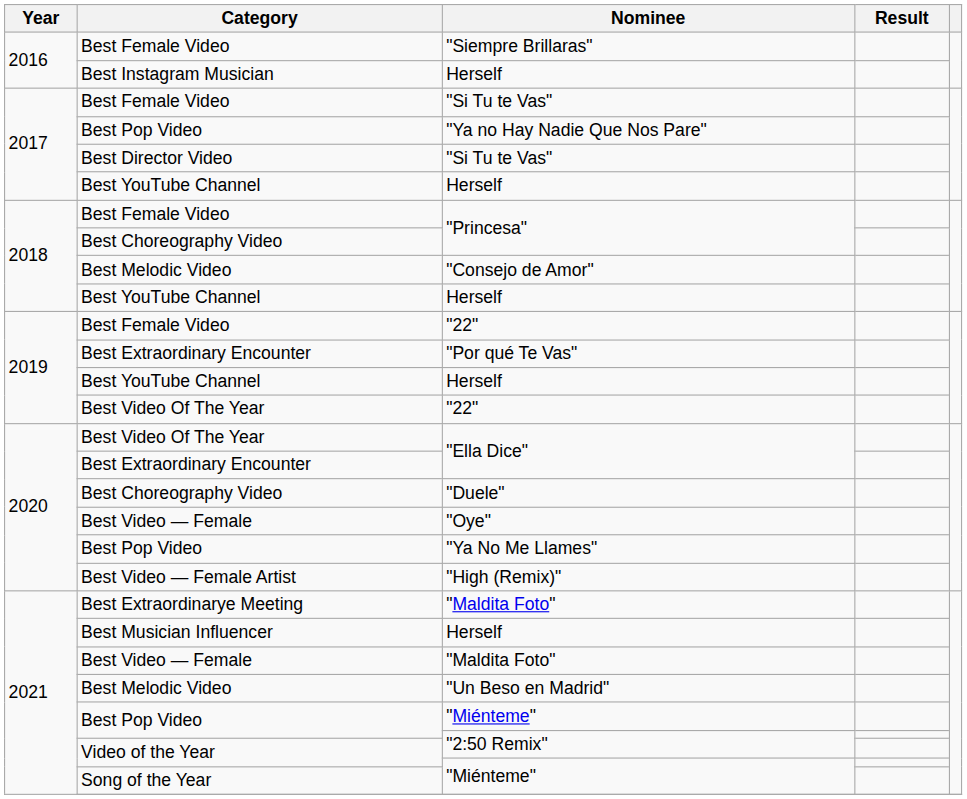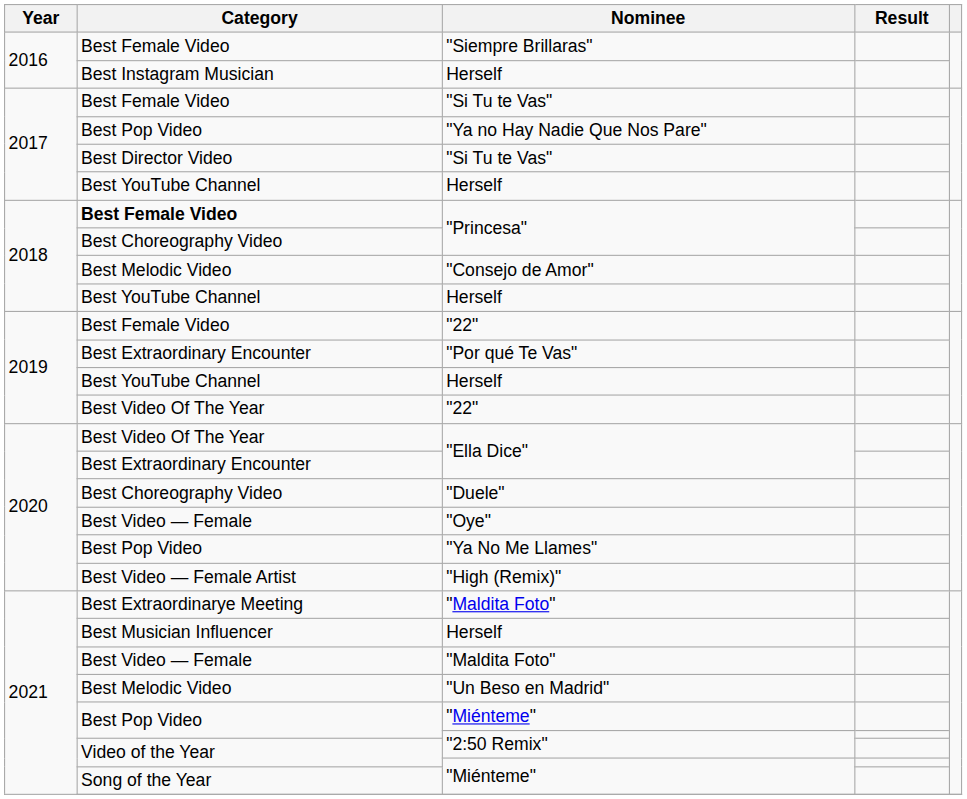(155, 213) normal -> (159, 213) bold
